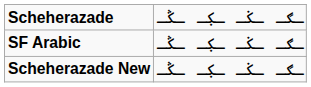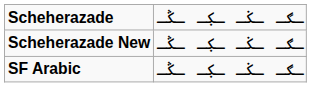rows swapped: (79, 69) <-> (44, 43)
